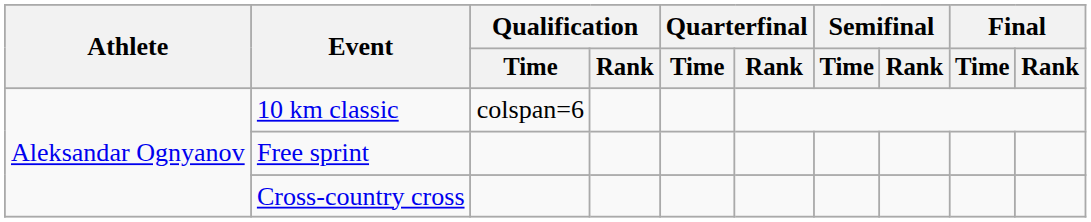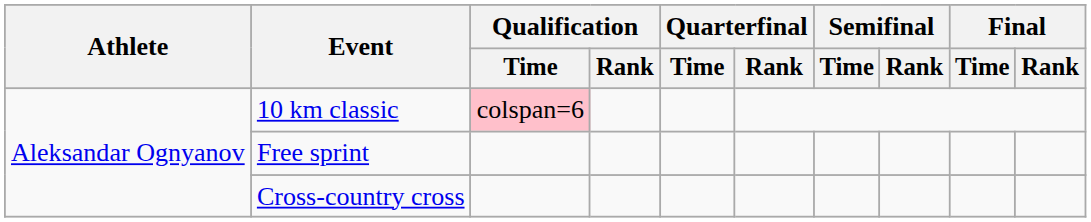(530, 110) no background -> (530, 110) pink background
